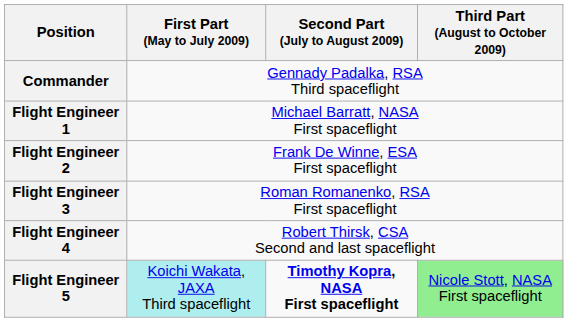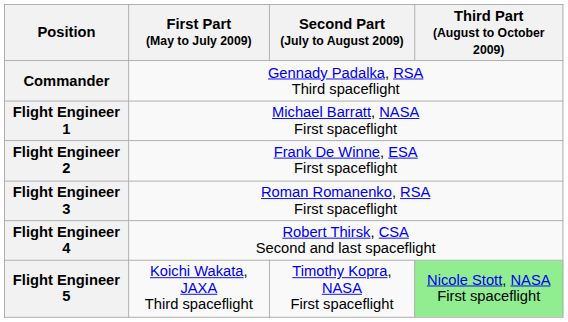(196, 288) paleturquoise background -> (199, 288) no background
(341, 288) bold -> (342, 288) normal
